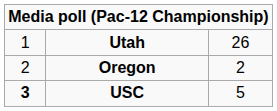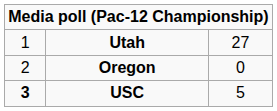(240, 42) 26 -> (240, 42) 27
(240, 67) 2 -> (240, 67) 0
